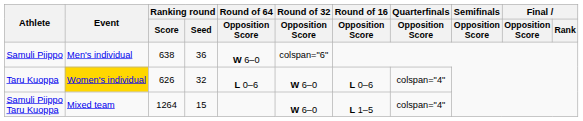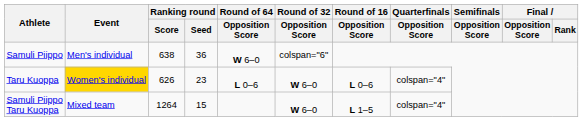(201, 80) 32 -> (201, 80) 23
